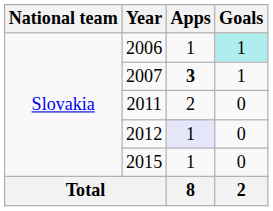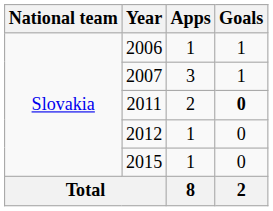(241, 47) paleturquoise background -> (241, 47) no background
(191, 76) bold -> (191, 76) normal
(241, 104) normal -> (241, 104) bold
(191, 133) lavender background -> (191, 133) no background
